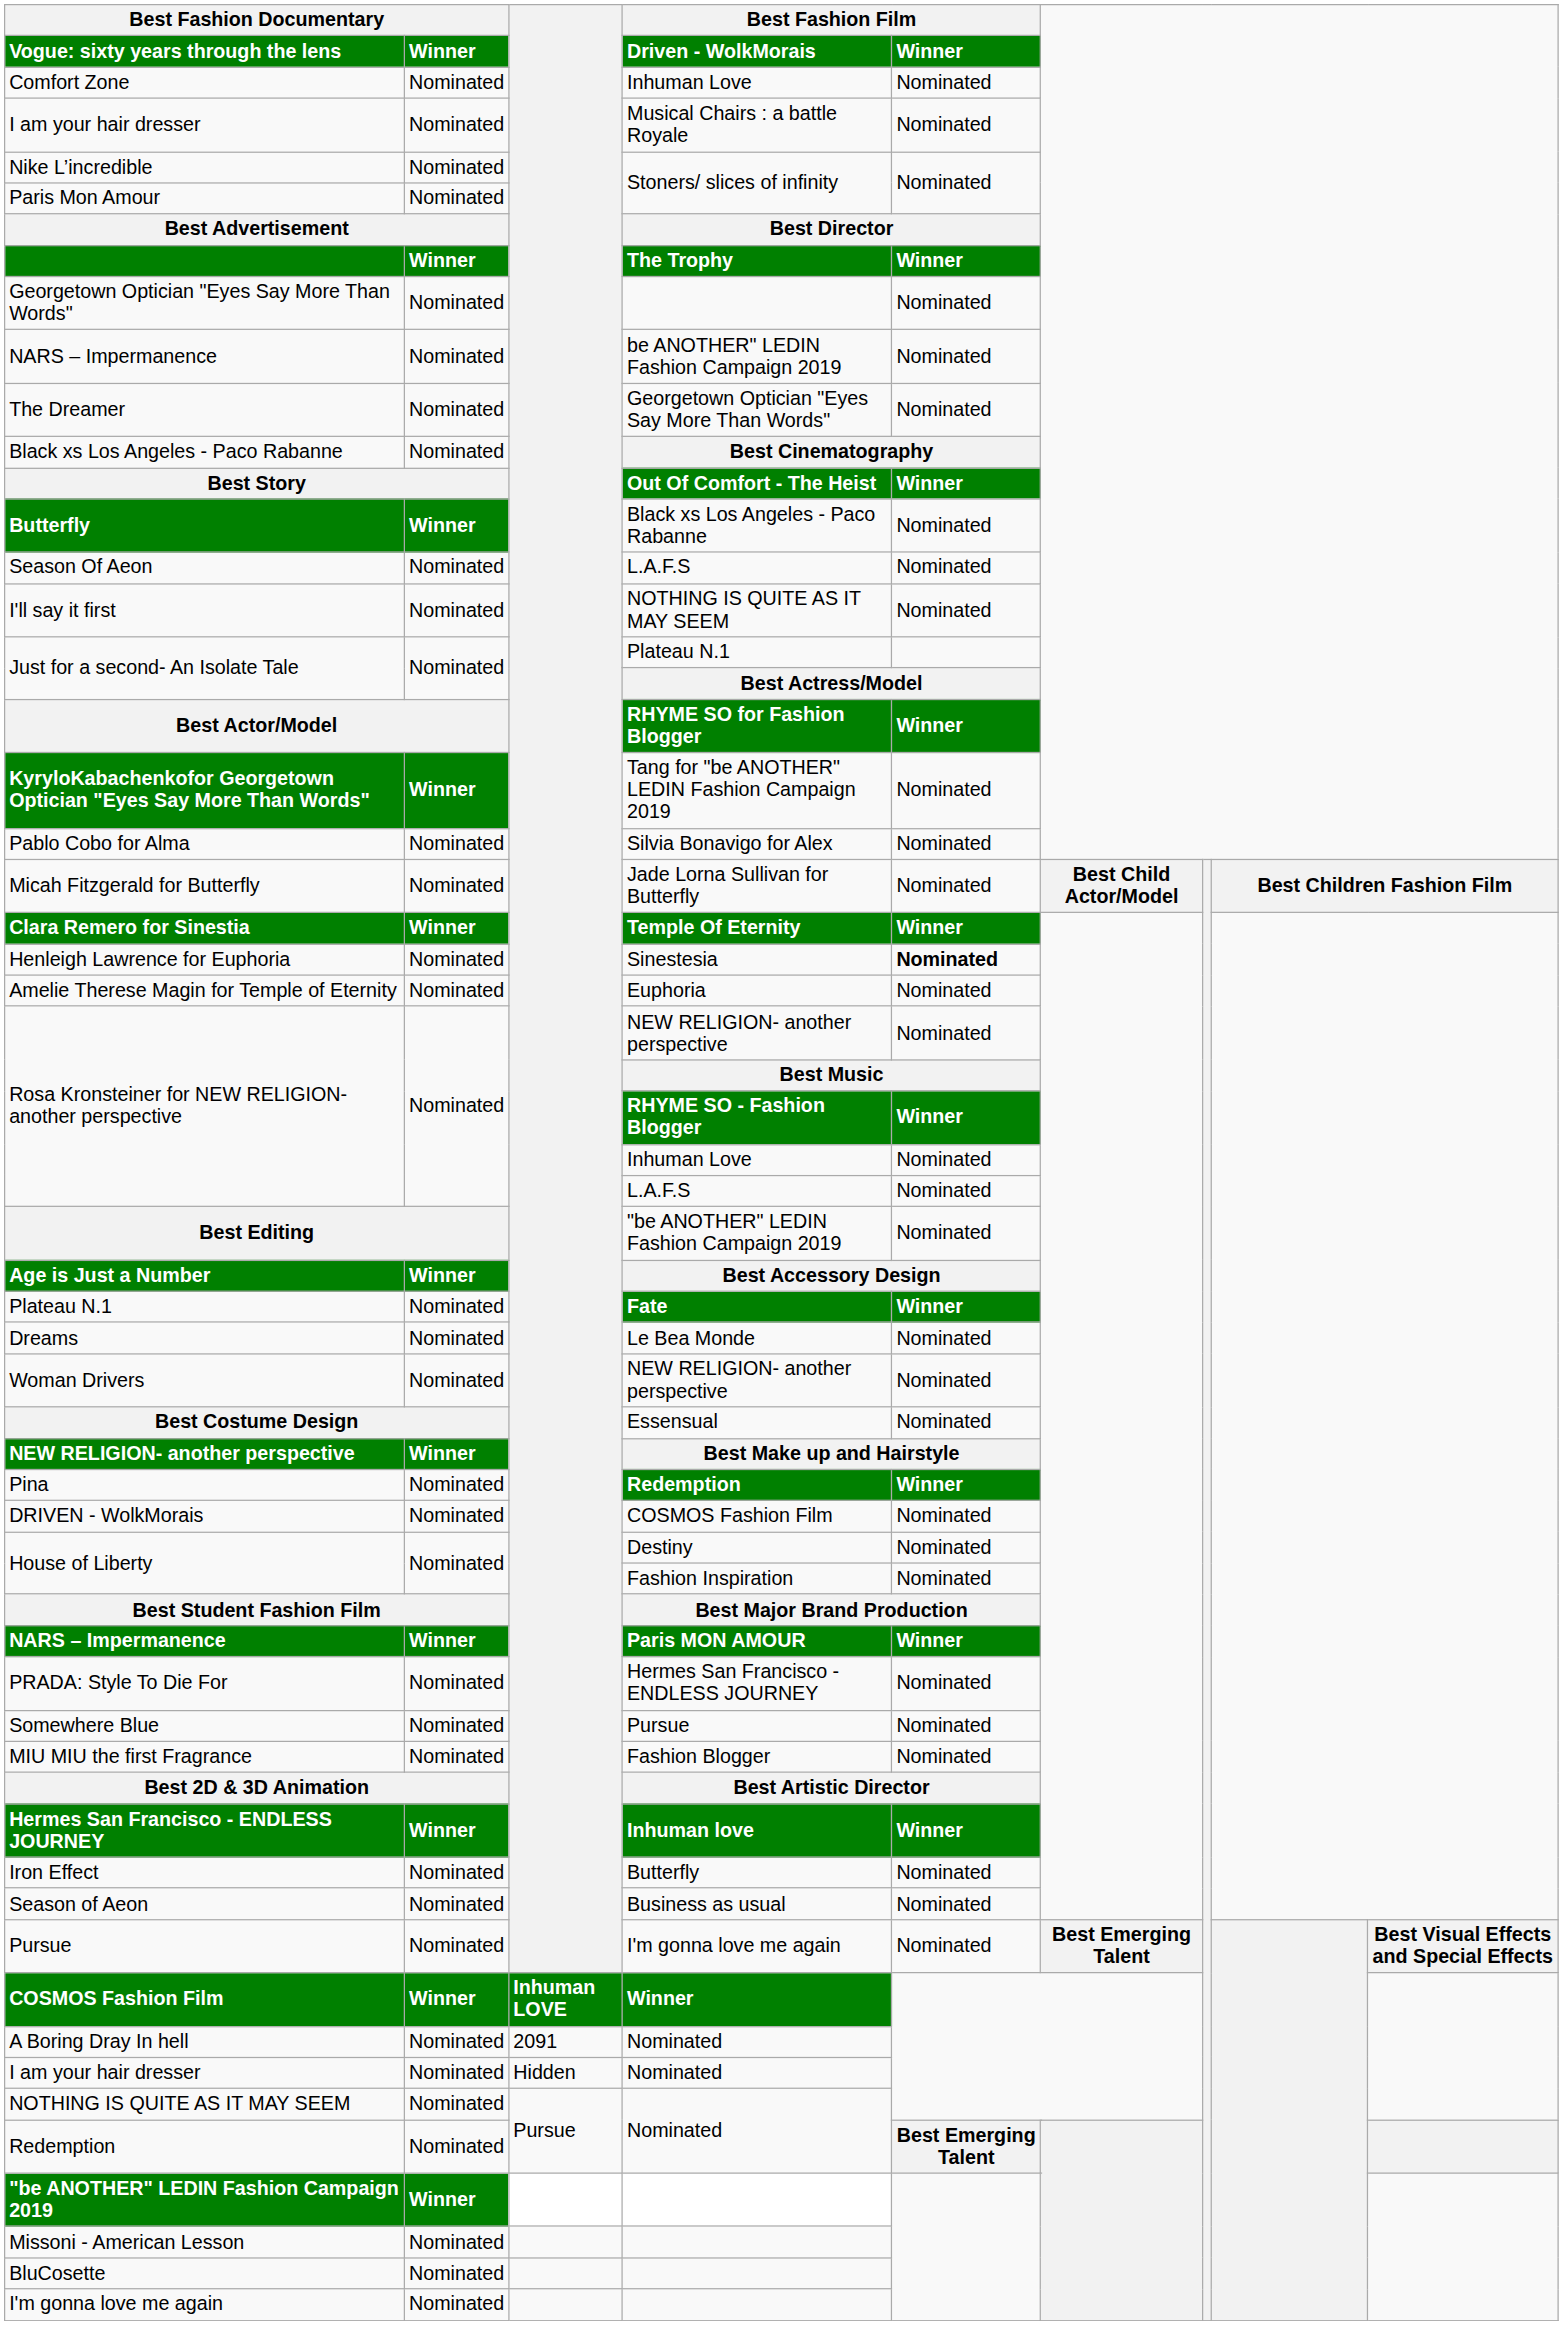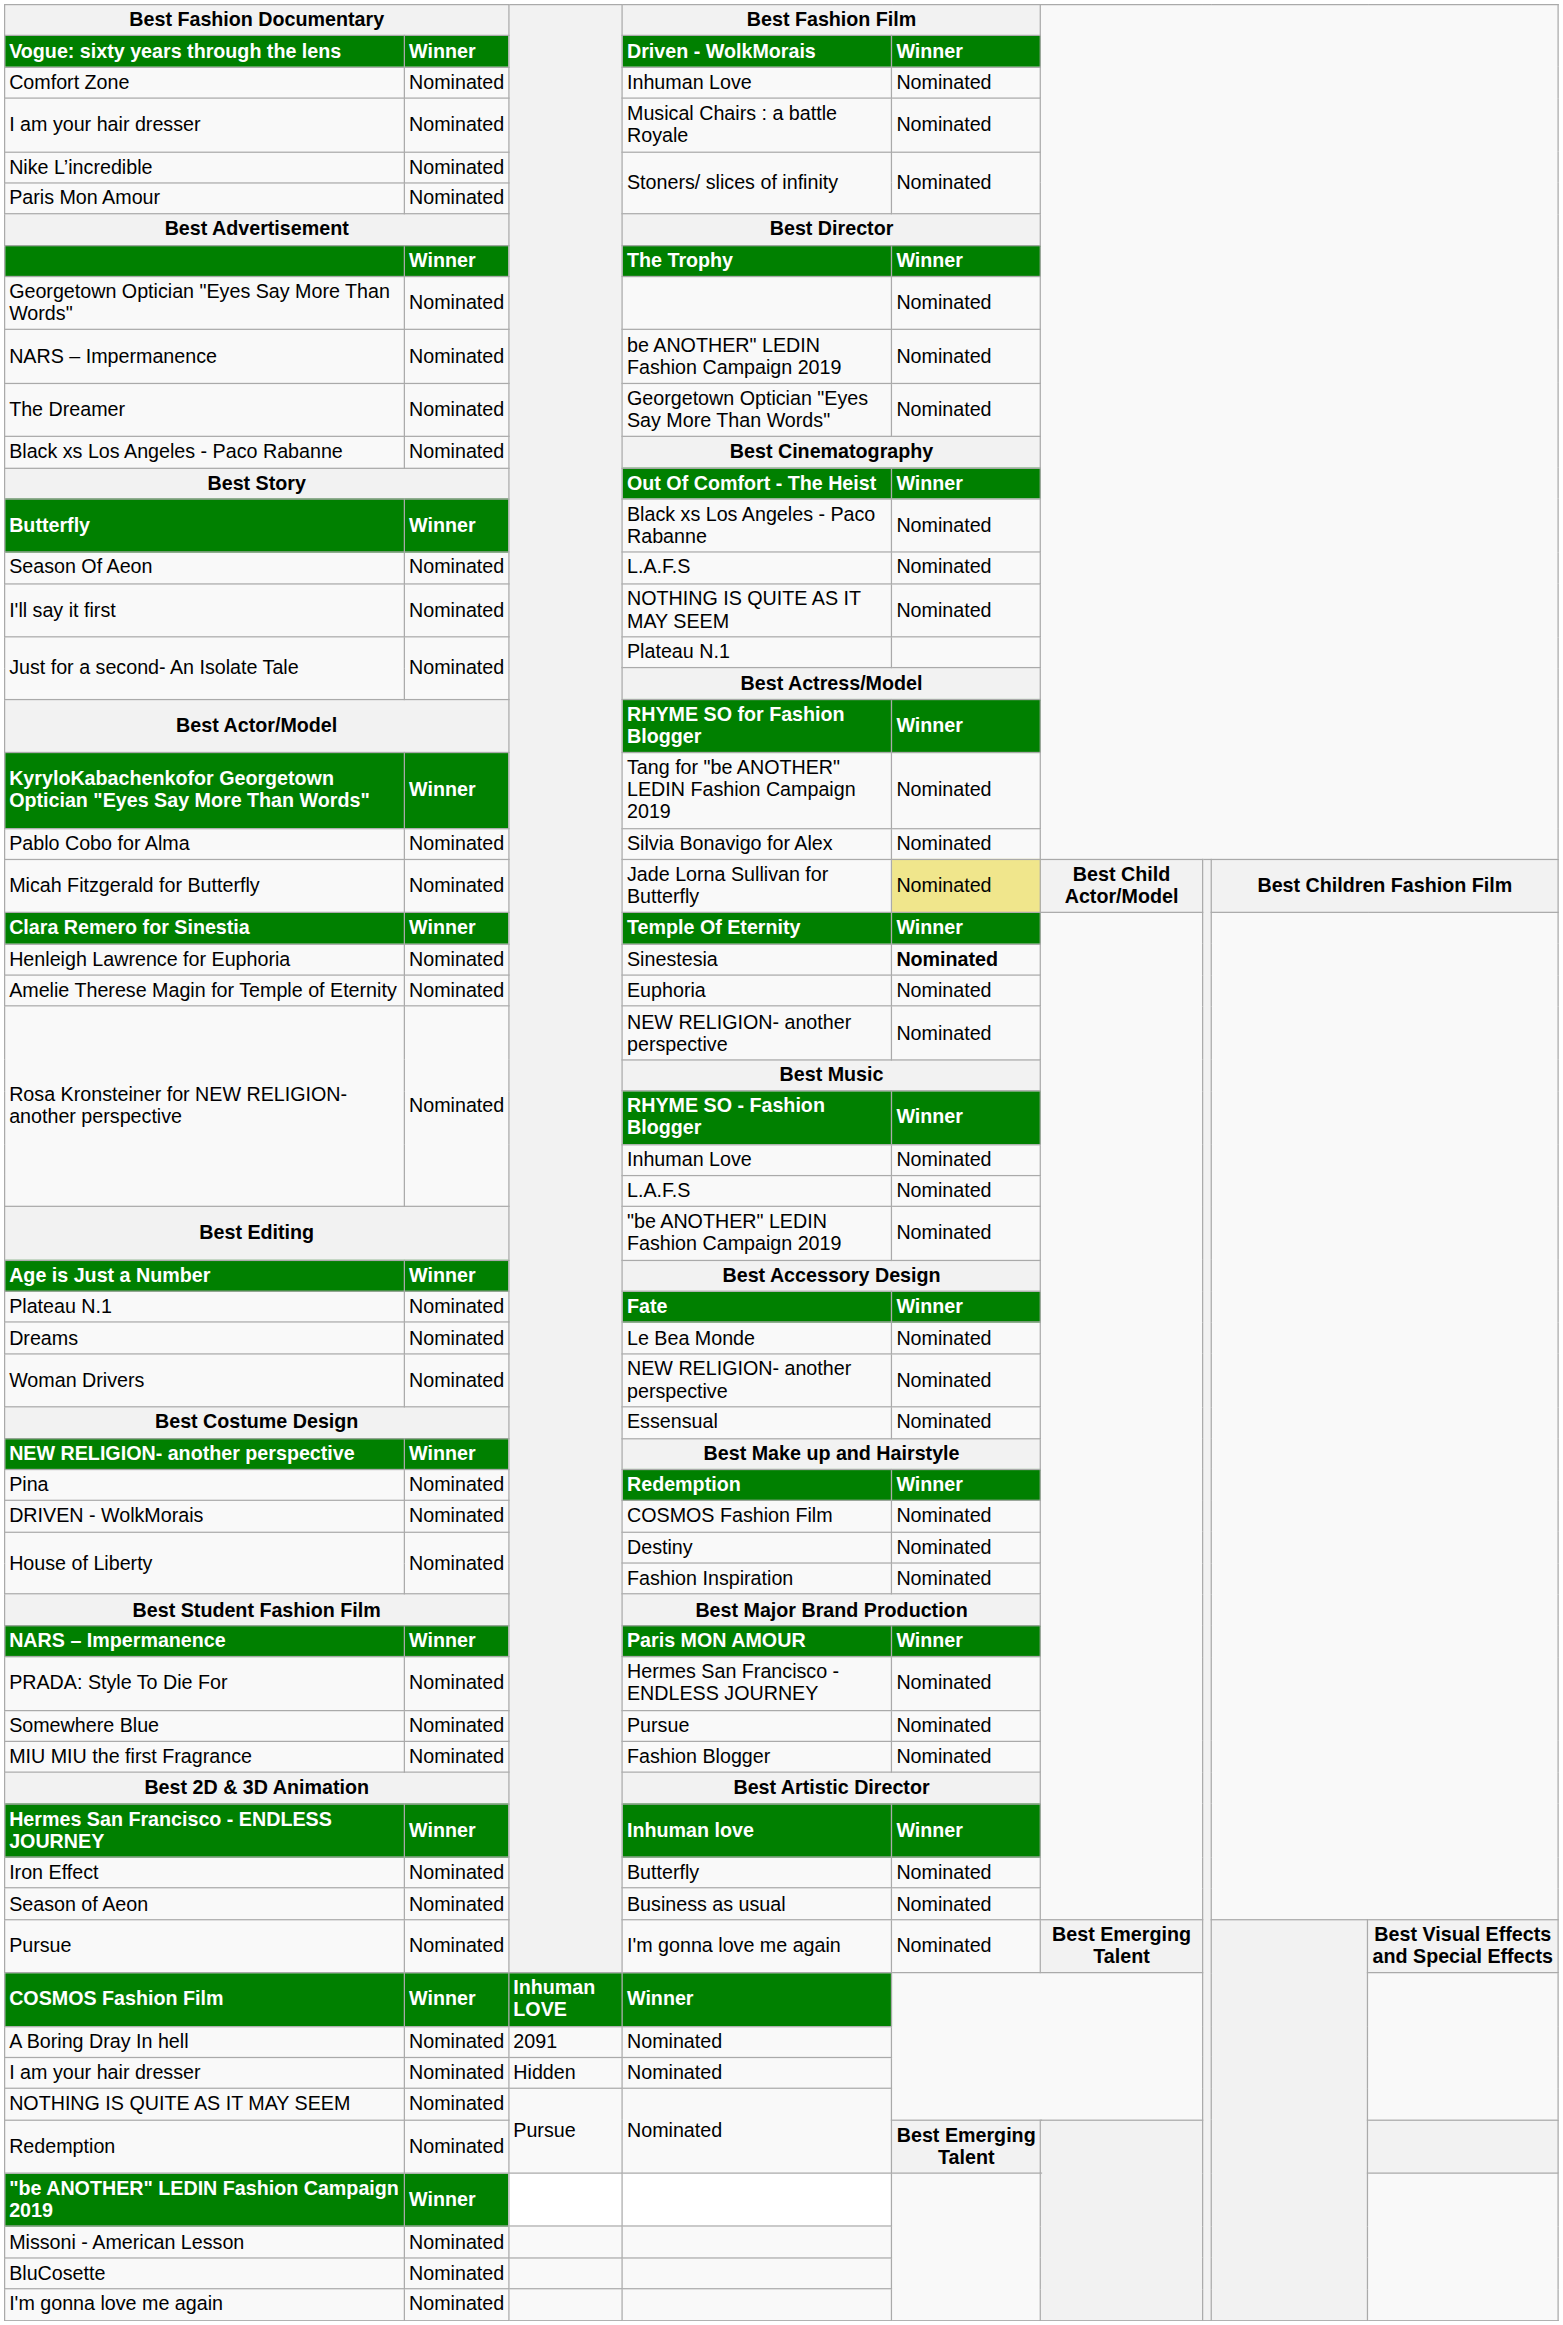(944, 885) no background -> (944, 885) khaki background
